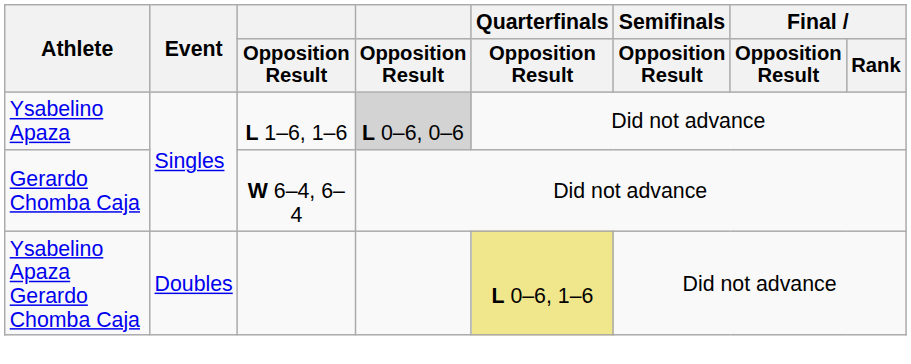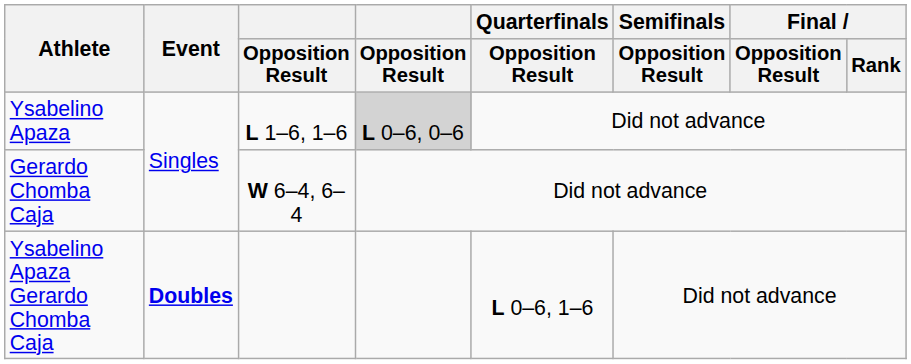(194, 284) normal -> (191, 295) bold
(542, 295) khaki background -> (542, 307) no background
